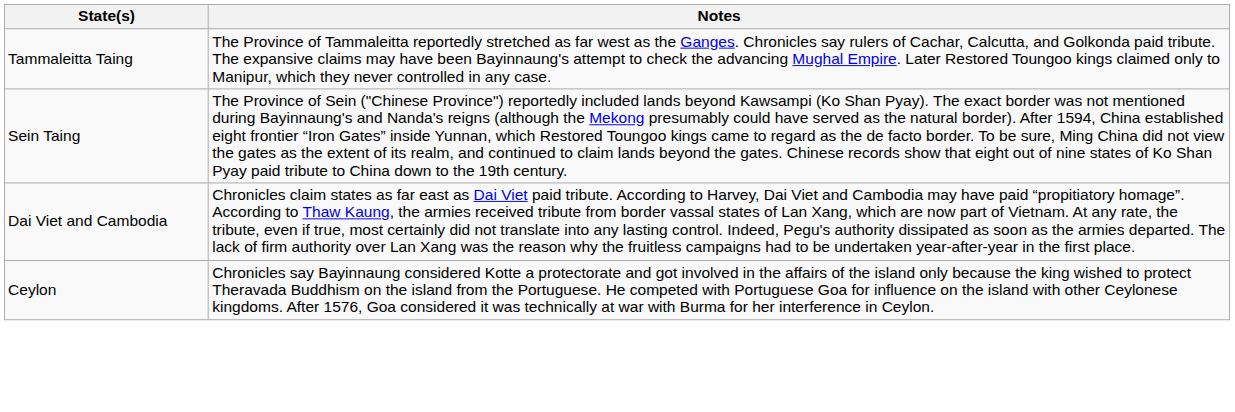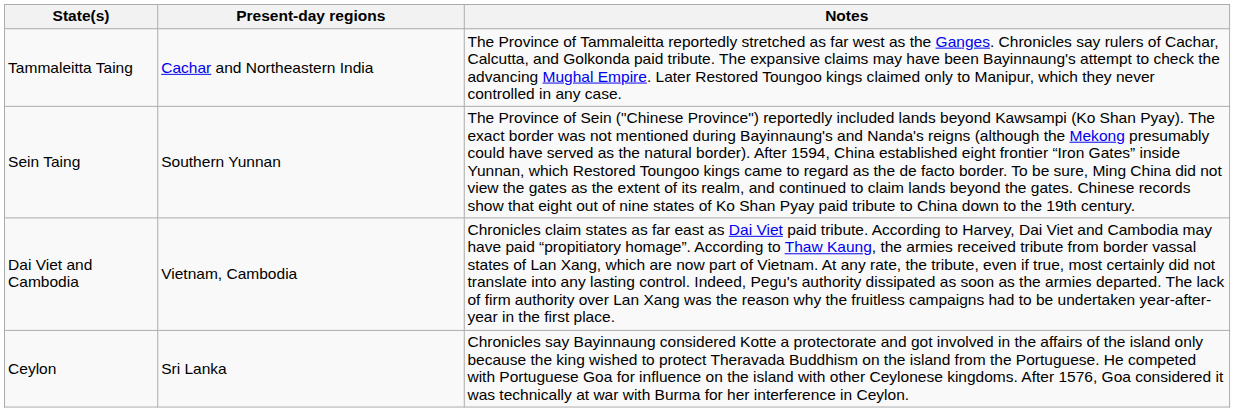+ column: (311, 16)
